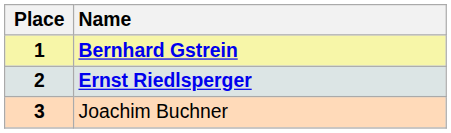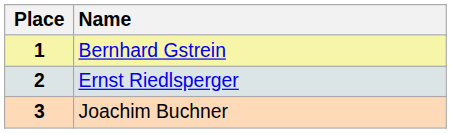(158, 50) bold -> (152, 50) normal
(165, 81) bold -> (159, 81) normal
